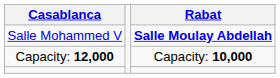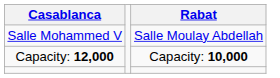(203, 35) bold -> (199, 35) normal
